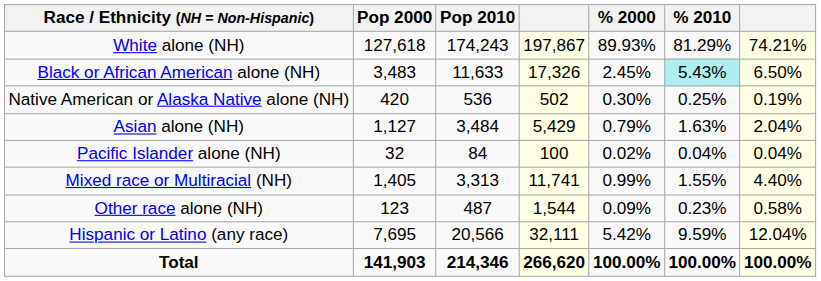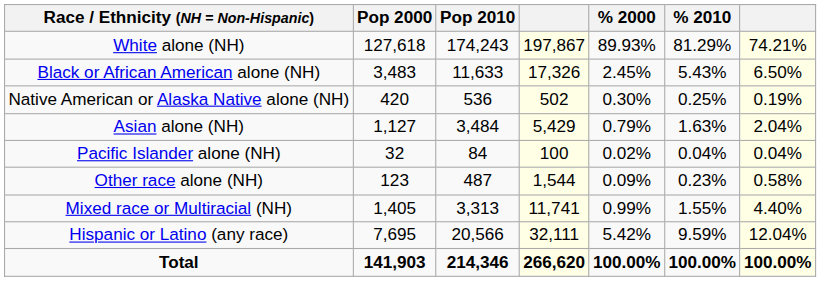(702, 72) paleturquoise background -> (702, 72) no background
rows swapped: (179, 208) <-> (179, 180)
